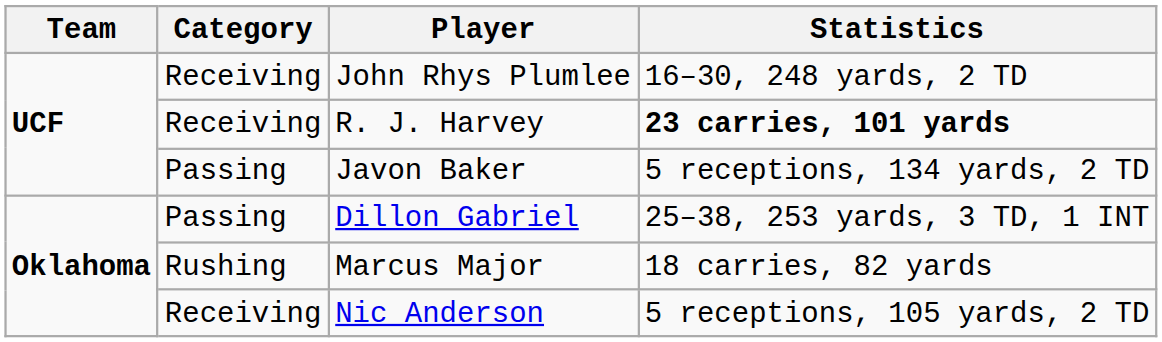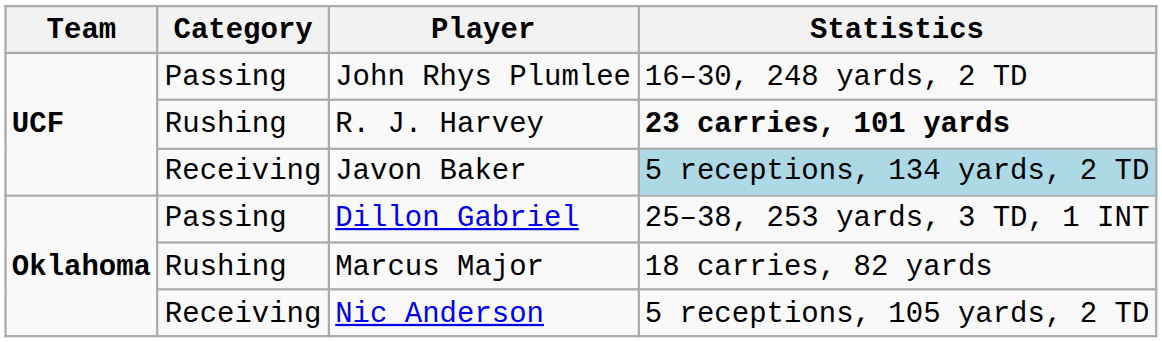(243, 77) Receiving -> (226, 77) Passing
(243, 124) Receiving -> (226, 124) Rushing
(226, 171) Passing -> (243, 171) Receiving
(897, 171) no background -> (897, 171) lightblue background
